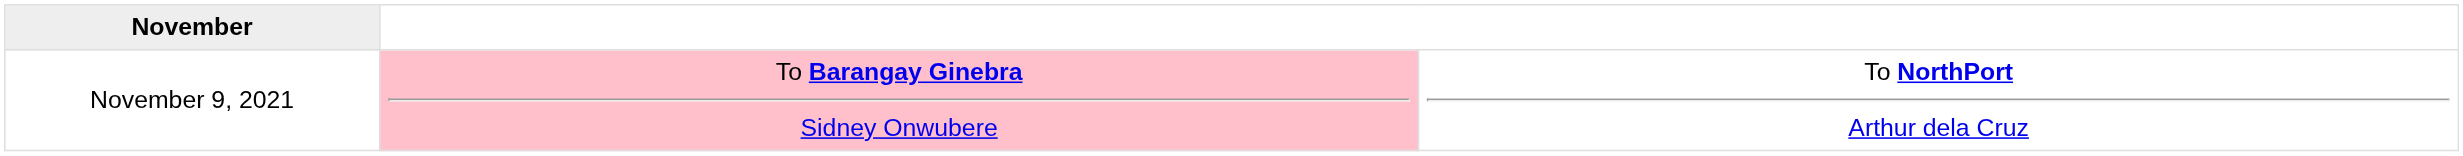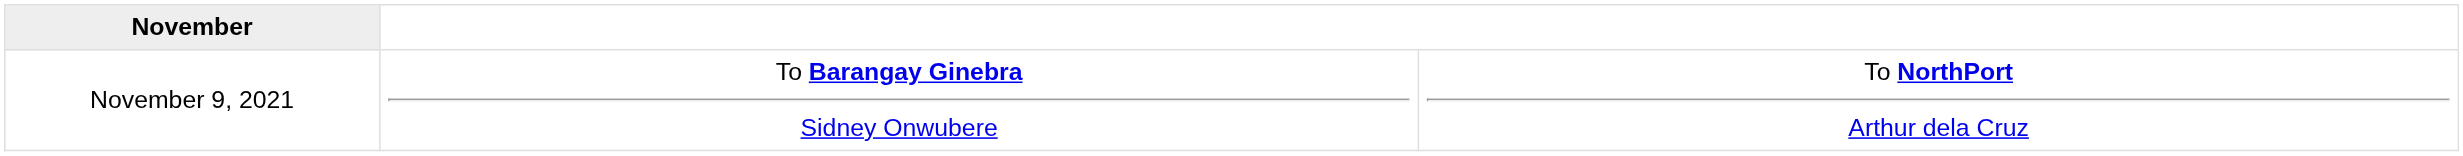(899, 99) pink background -> (899, 99) no background
